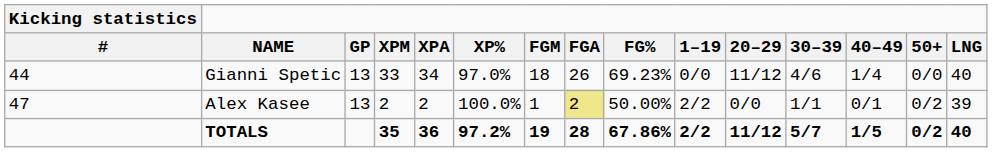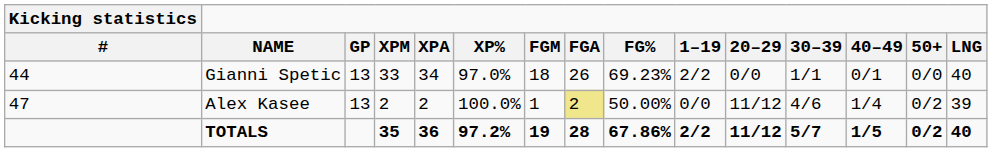(695, 76) 0/0 -> (695, 76) 2/2
(756, 76) 11/12 -> (745, 76) 0/0
(806, 76) 4/6 -> (806, 76) 1/1
(866, 76) 1/4 -> (866, 76) 0/1
(695, 104) 2/2 -> (695, 104) 0/0
(745, 104) 0/0 -> (756, 104) 11/12
(806, 104) 1/1 -> (806, 104) 4/6
(866, 104) 0/1 -> (866, 104) 1/4
